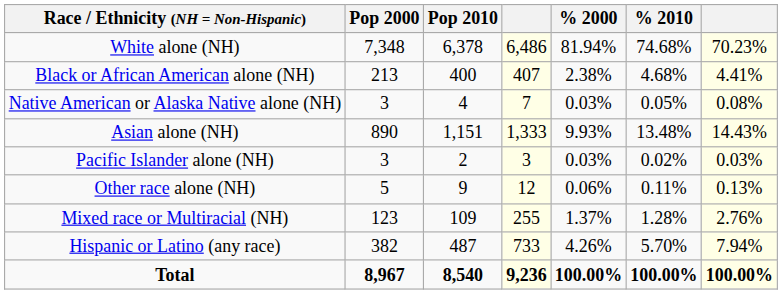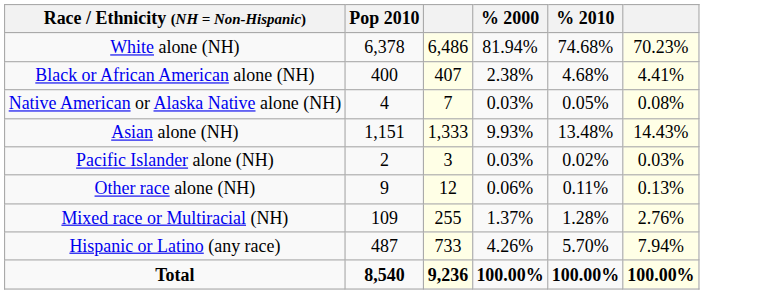- column: (384, 18)
